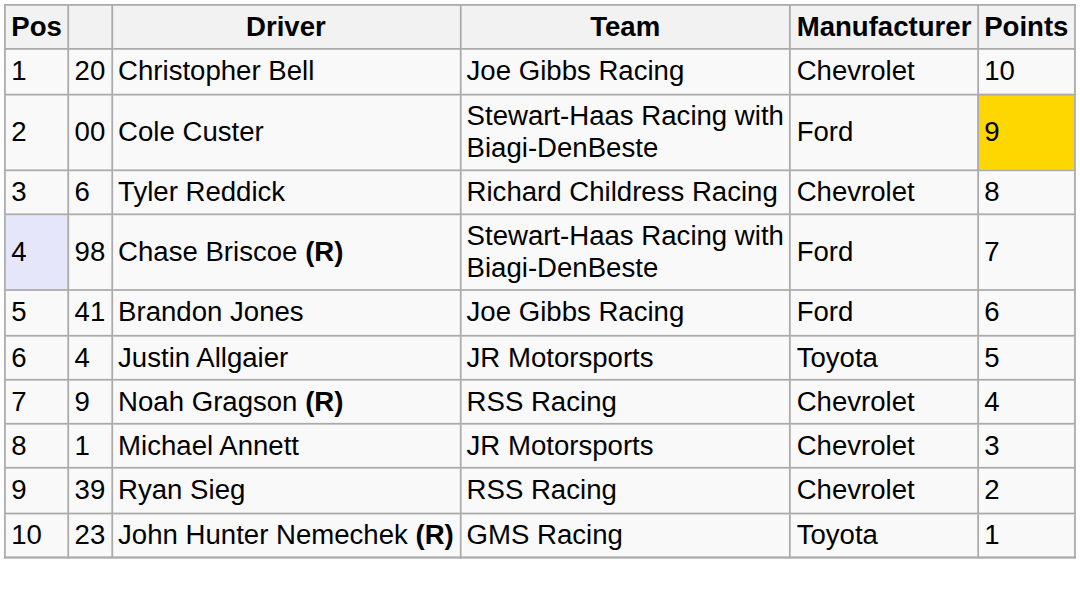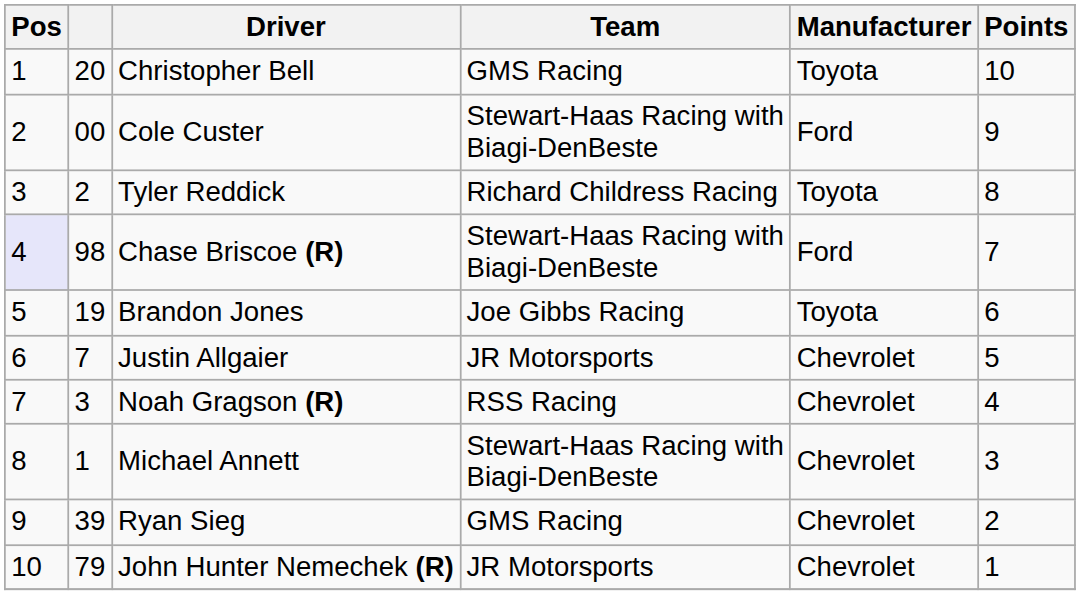(575, 70) Joe Gibbs Racing -> (545, 70) GMS Racing
(856, 70) Chevrolet -> (837, 70) Toyota
(992, 131) gold background -> (992, 131) no background
(82, 191) 6 -> (82, 191) 2
(856, 191) Chevrolet -> (837, 191) Toyota
(90, 311) 41 -> (90, 311) 19
(825, 311) Ford -> (837, 311) Toyota
(82, 356) 4 -> (82, 356) 7
(837, 356) Toyota -> (856, 356) Chevrolet
(82, 400) 9 -> (82, 400) 3
(560, 445) JR Motorsports -> (625, 461) Stewart-Haas Racing with Biagi-DenBeste
(542, 489) RSS Racing -> (545, 521) GMS Racing
(90, 534) 23 -> (90, 565) 79
(545, 534) GMS Racing -> (560, 565) JR Motorsports
(837, 534) Toyota -> (856, 565) Chevrolet
